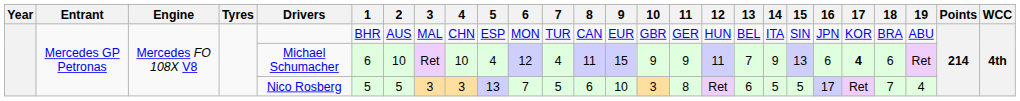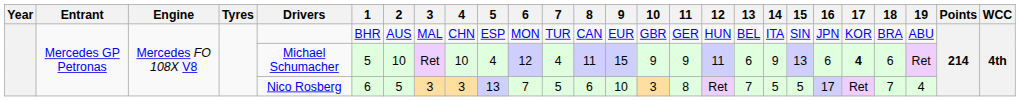(368, 60) 6 -> (368, 60) 5
(749, 60) 7 -> (749, 60) 6
(368, 87) 5 -> (368, 87) 6
(749, 87) 6 -> (749, 87) 7
